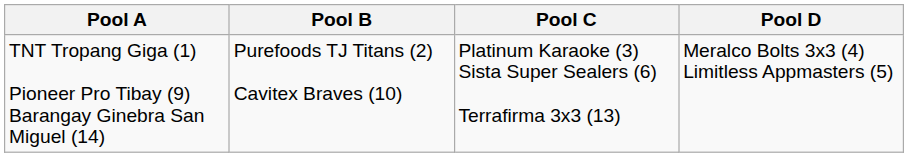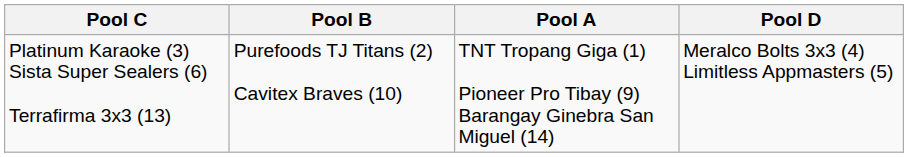columns swapped: (117, 19) <-> (566, 19)
